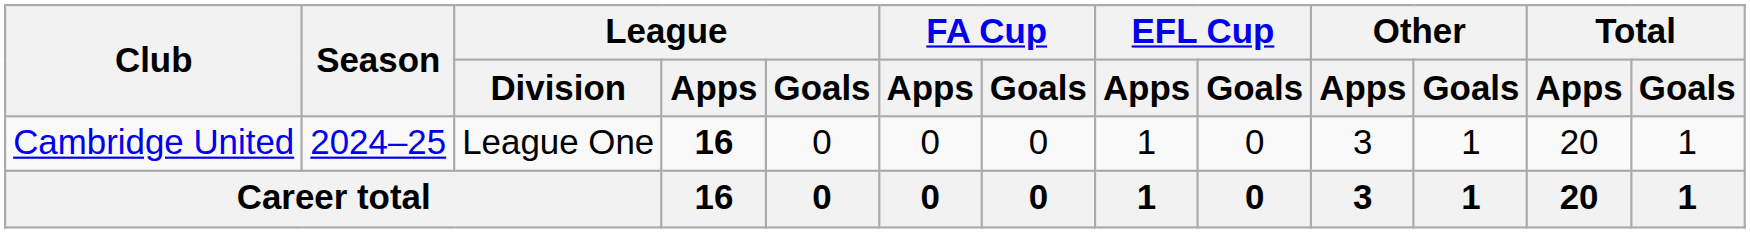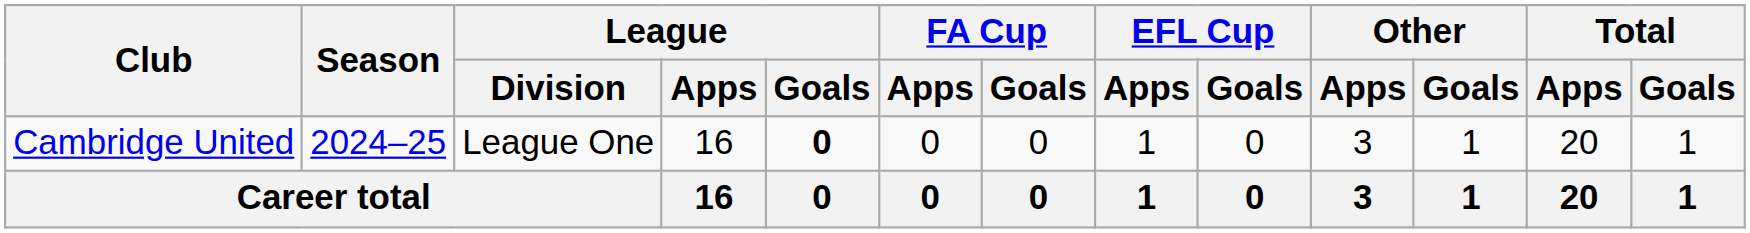(714, 142) bold -> (714, 142) normal
(822, 142) normal -> (822, 142) bold
